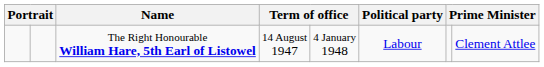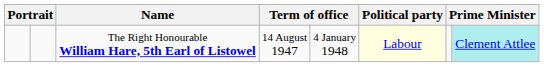(402, 43) no background -> (402, 43) lightyellow background
(495, 43) no background -> (495, 43) paleturquoise background
